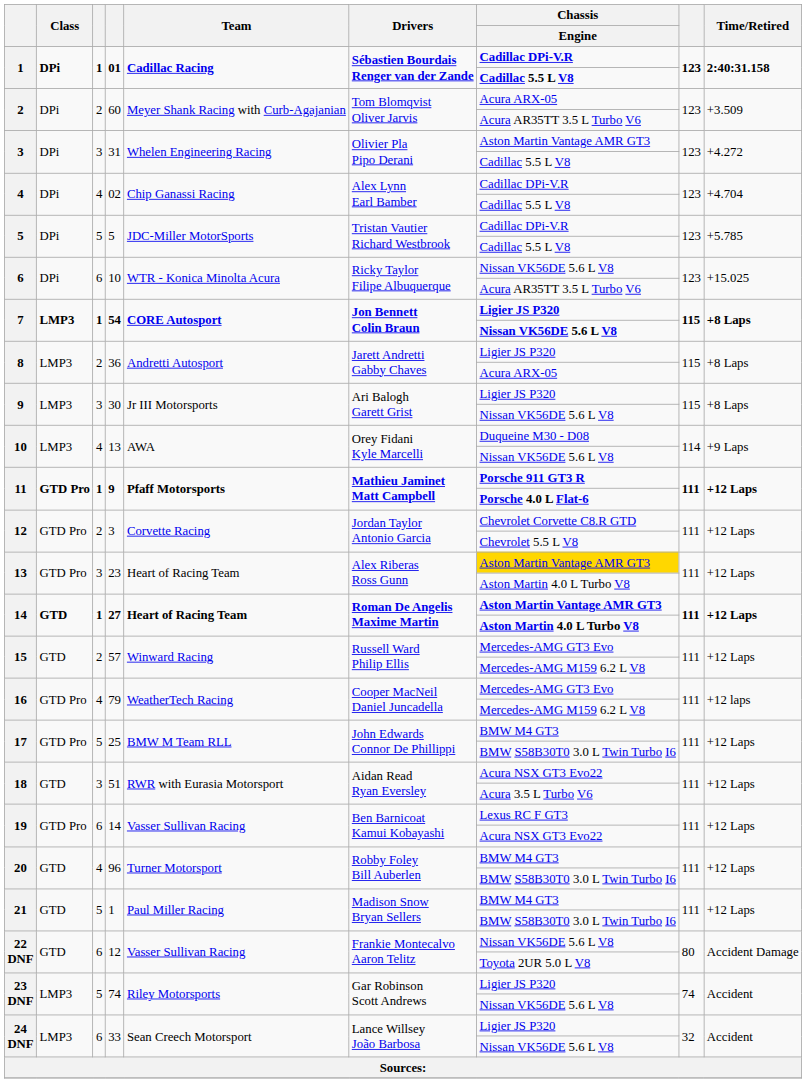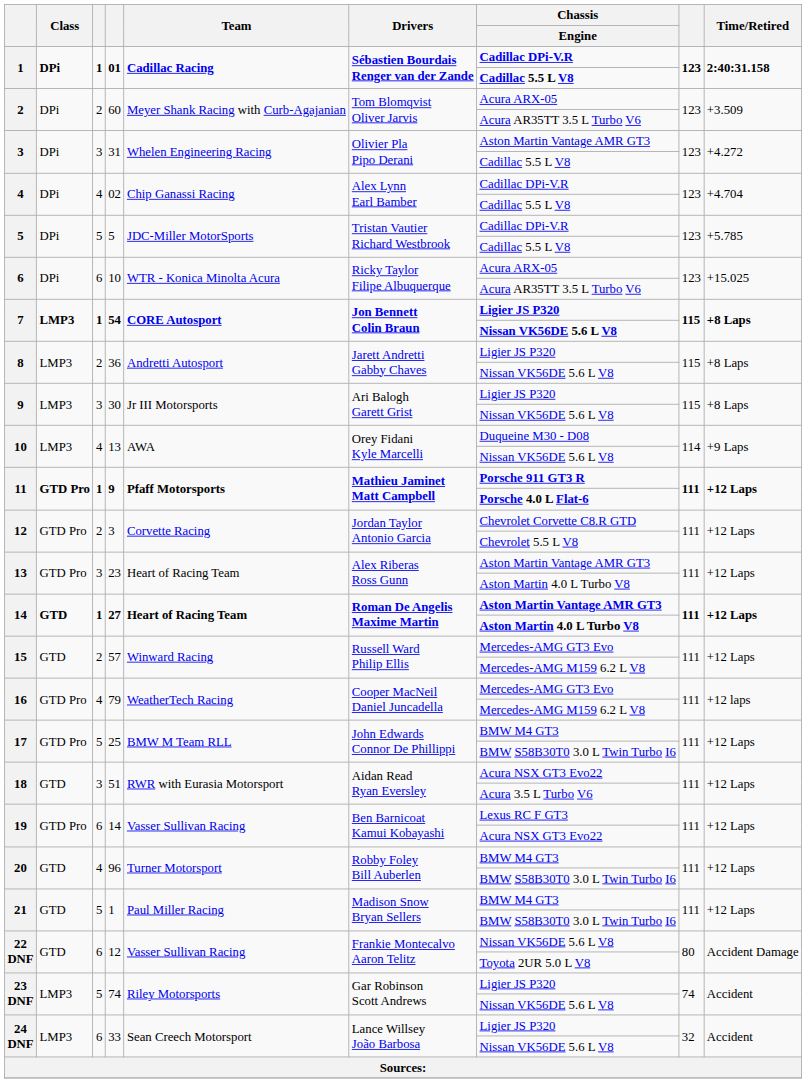(547, 267) Nissan VK56DE 5.6 L V8 -> (518, 267) Acura ARX-05
(518, 373) Acura ARX-05 -> (547, 373) Nissan VK56DE 5.6 L V8
(565, 562) gold background -> (565, 562) no background
